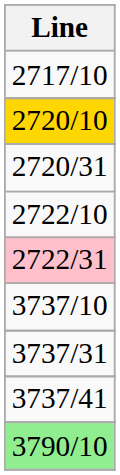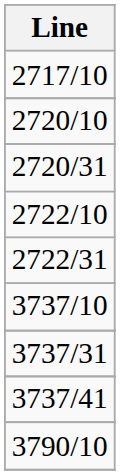(60, 120) gold background -> (60, 120) no background
(60, 259) pink background -> (60, 259) no background
(60, 445) lightgreen background -> (60, 445) no background
